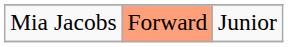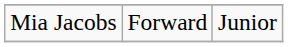(167, 23) lightsalmon background -> (167, 23) no background
